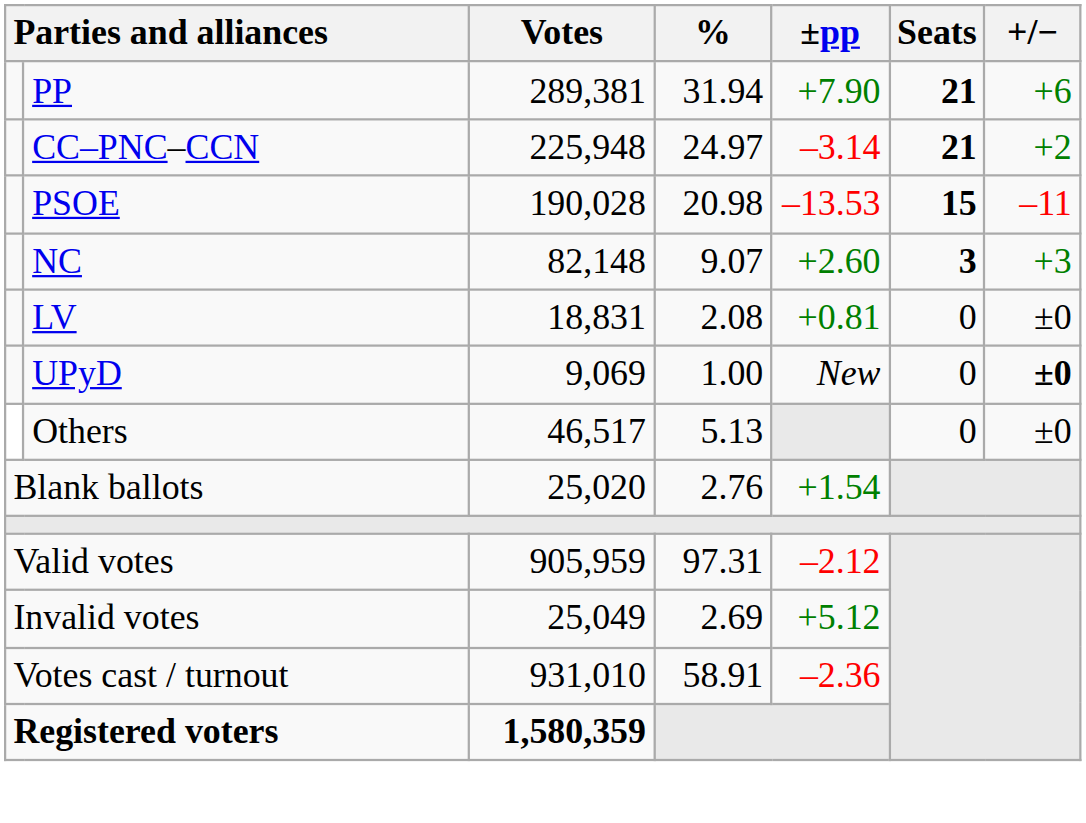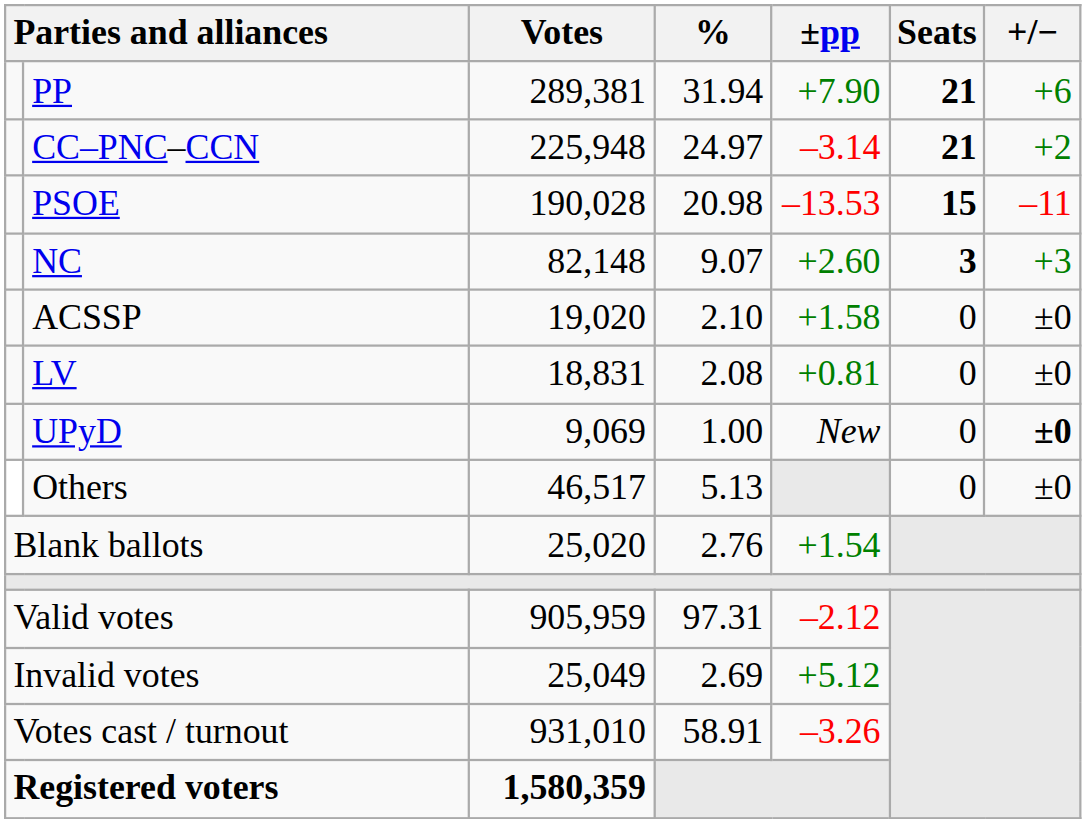+ row: (87, 317)
(840, 674) –2.36 -> (840, 731) –3.26
